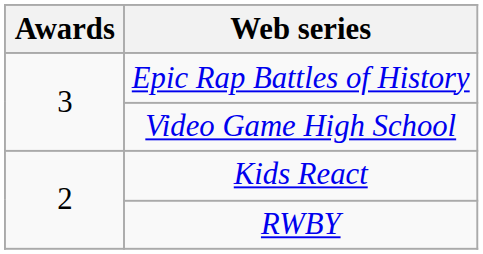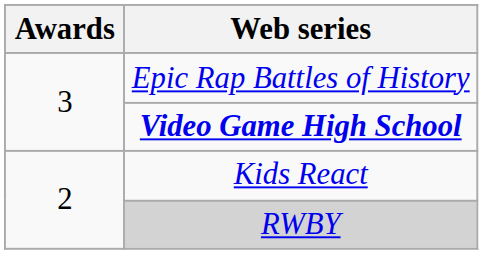(301, 126) normal -> (301, 126) bold
(301, 223) no background -> (301, 223) lightgrey background
